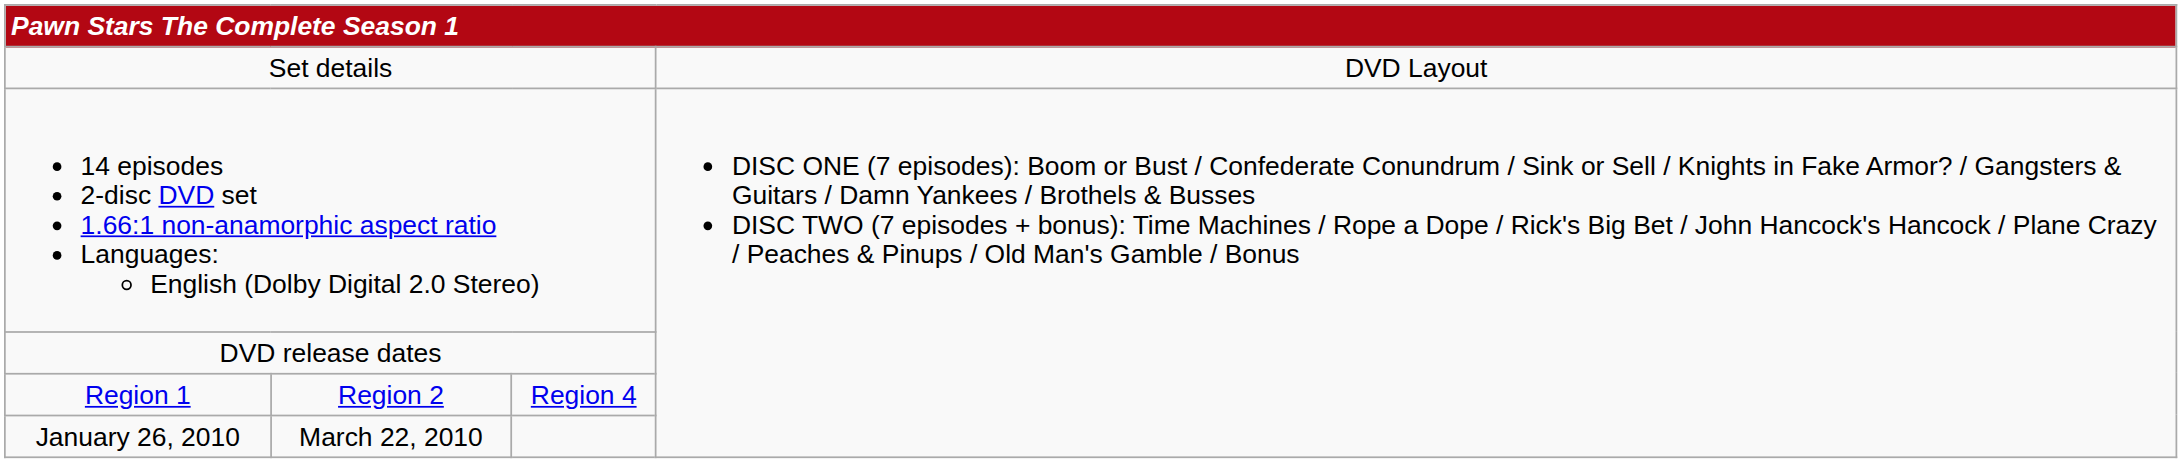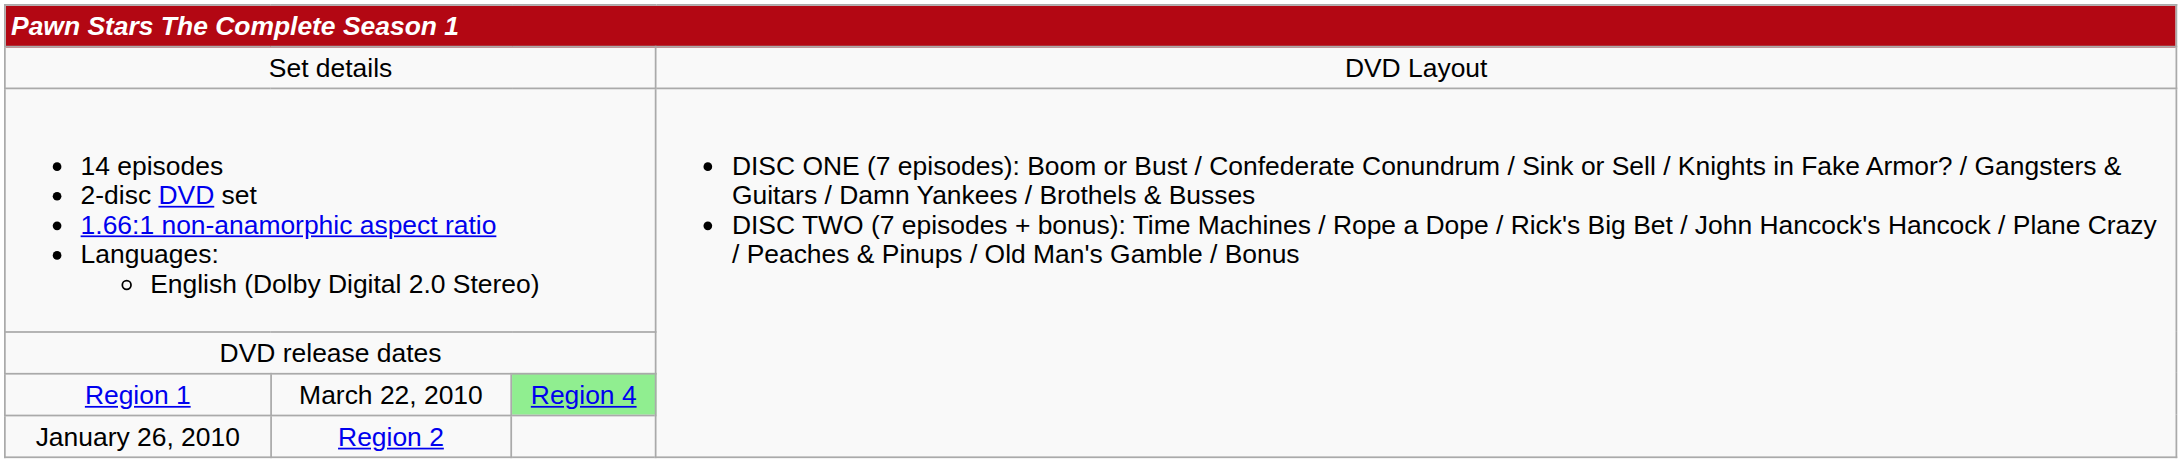(391, 394) Region 2 -> (391, 394) March 22, 2010
(584, 394) no background -> (584, 394) lightgreen background
(391, 436) March 22, 2010 -> (391, 436) Region 2
